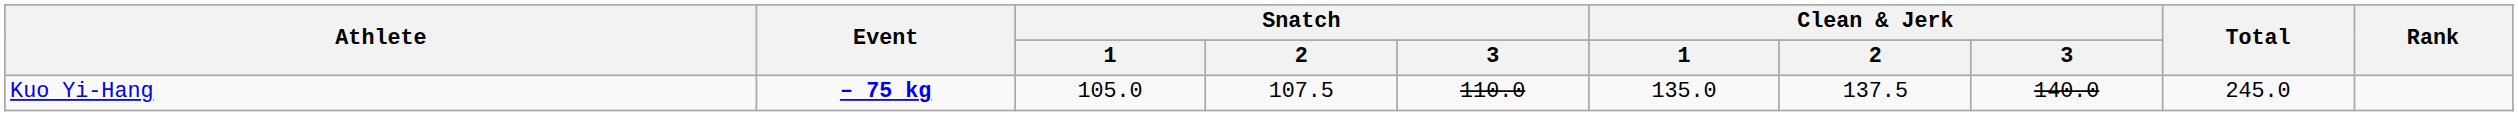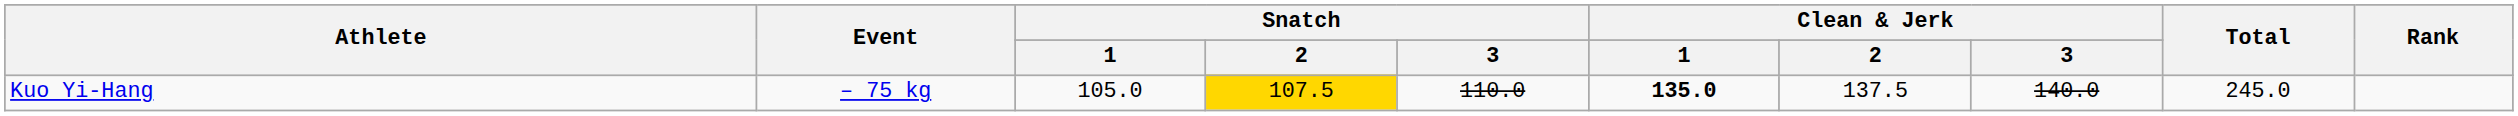(886, 93) bold -> (886, 93) normal
(1301, 93) no background -> (1301, 93) gold background
(1684, 93) normal -> (1684, 93) bold
